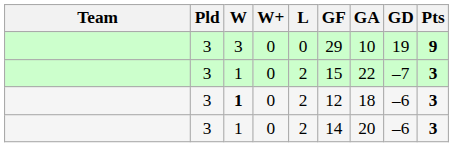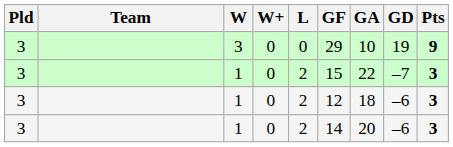columns swapped: (98, 18) <-> (207, 18)
(238, 100) bold -> (238, 100) normal
